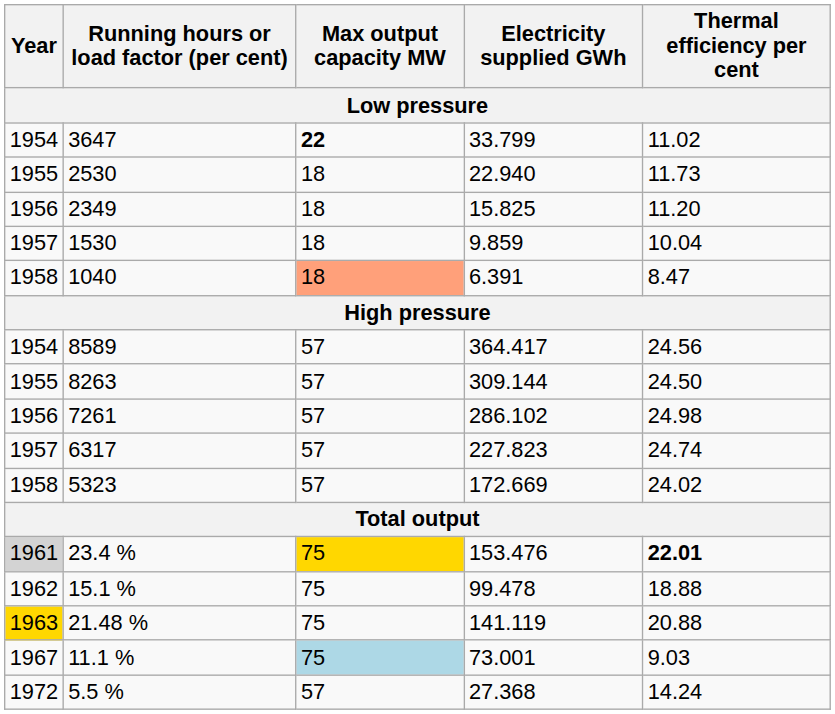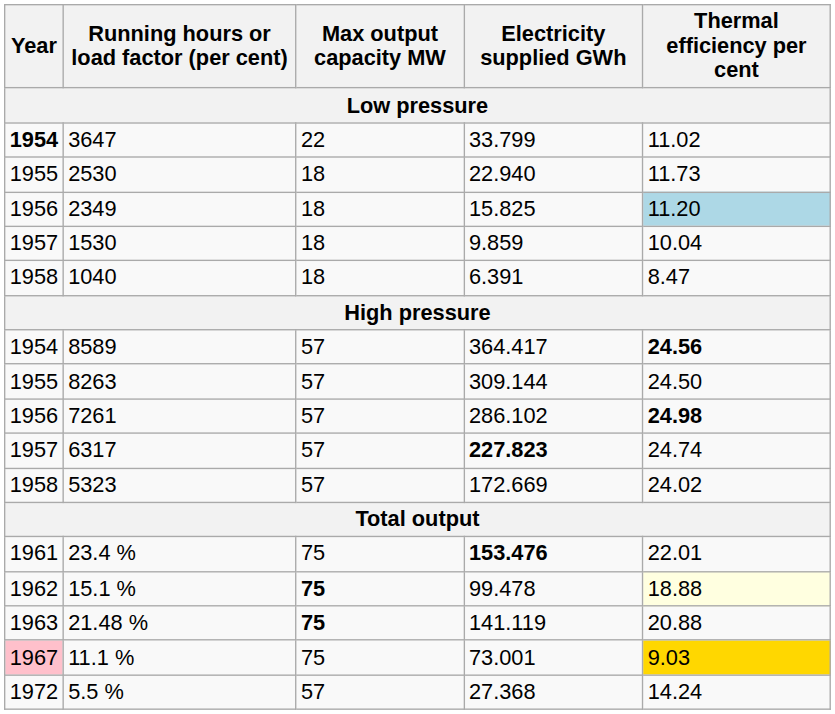(34, 139) normal -> (34, 139) bold
(313, 139) bold -> (313, 139) normal
(674, 208) no background -> (674, 208) lightblue background
(313, 277) lightsalmon background -> (313, 277) no background
(675, 346) normal -> (675, 346) bold
(675, 415) normal -> (675, 415) bold
(508, 450) normal -> (508, 450) bold
(34, 553) lightgrey background -> (34, 553) no background
(313, 553) gold background -> (313, 553) no background
(508, 553) normal -> (508, 553) bold
(675, 553) bold -> (675, 553) normal
(313, 588) normal -> (313, 588) bold
(675, 588) no background -> (675, 588) lightyellow background
(34, 622) gold background -> (34, 622) no background
(313, 622) normal -> (313, 622) bold
(34, 657) no background -> (34, 657) pink background
(313, 657) lightblue background -> (313, 657) no background
(669, 657) no background -> (669, 657) gold background
